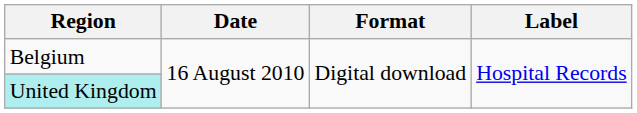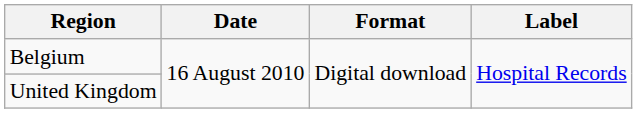(83, 90) paleturquoise background -> (83, 90) no background
